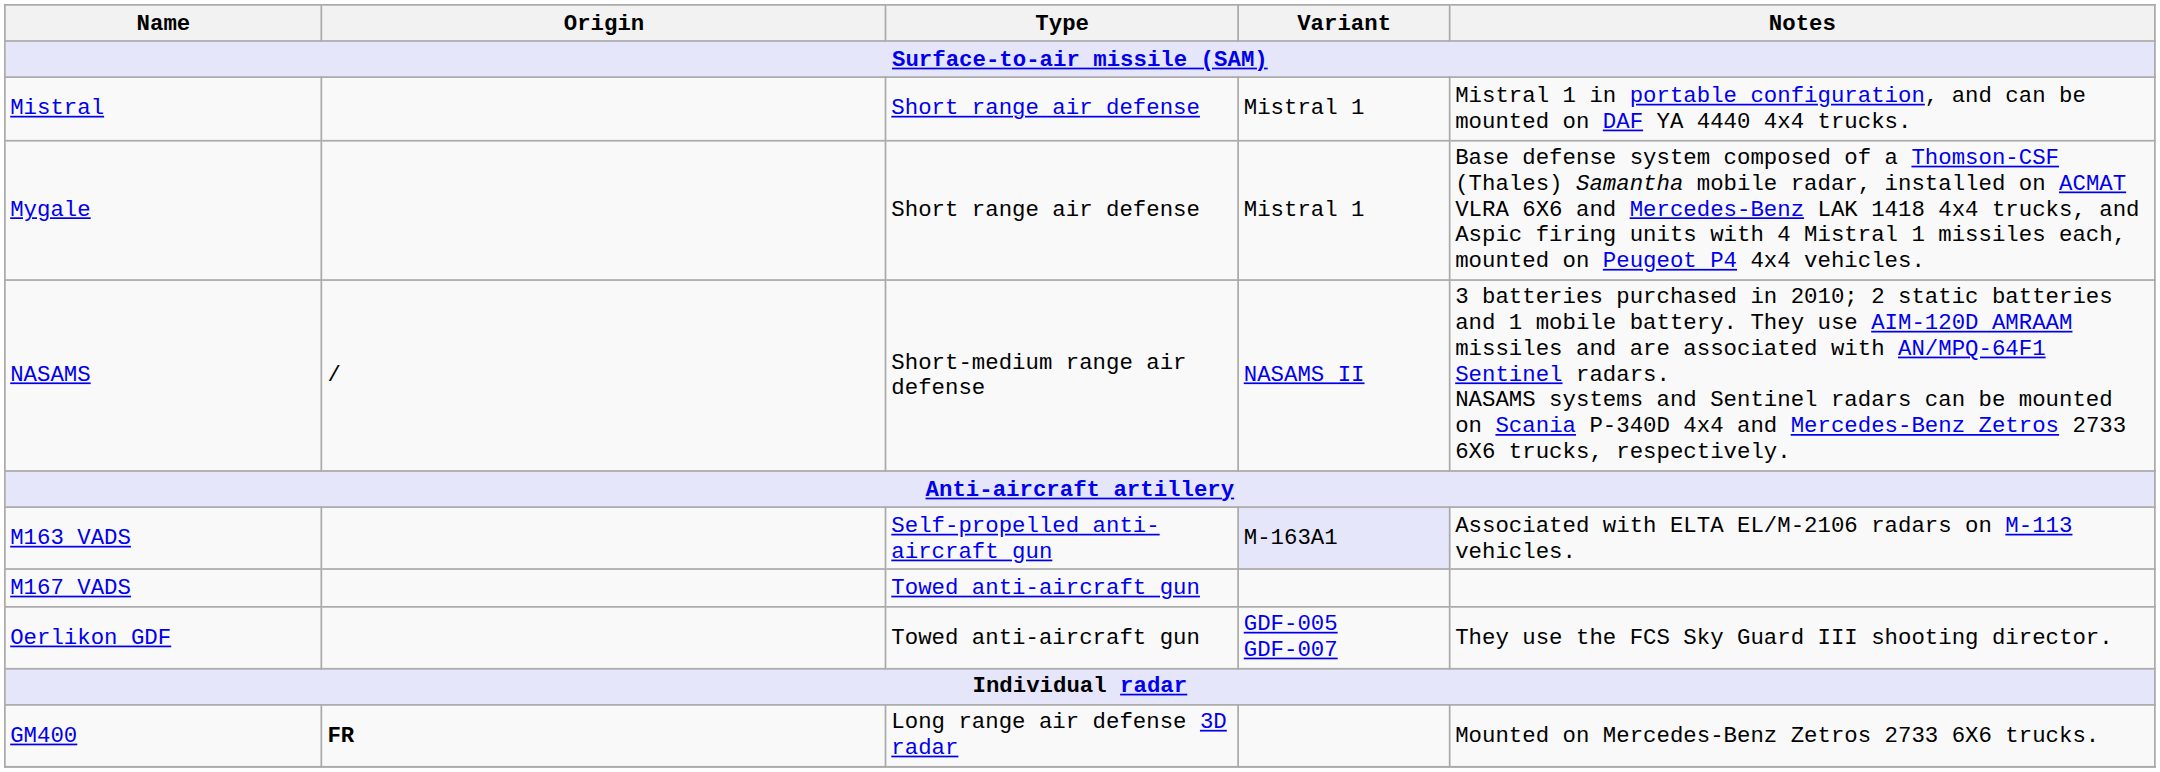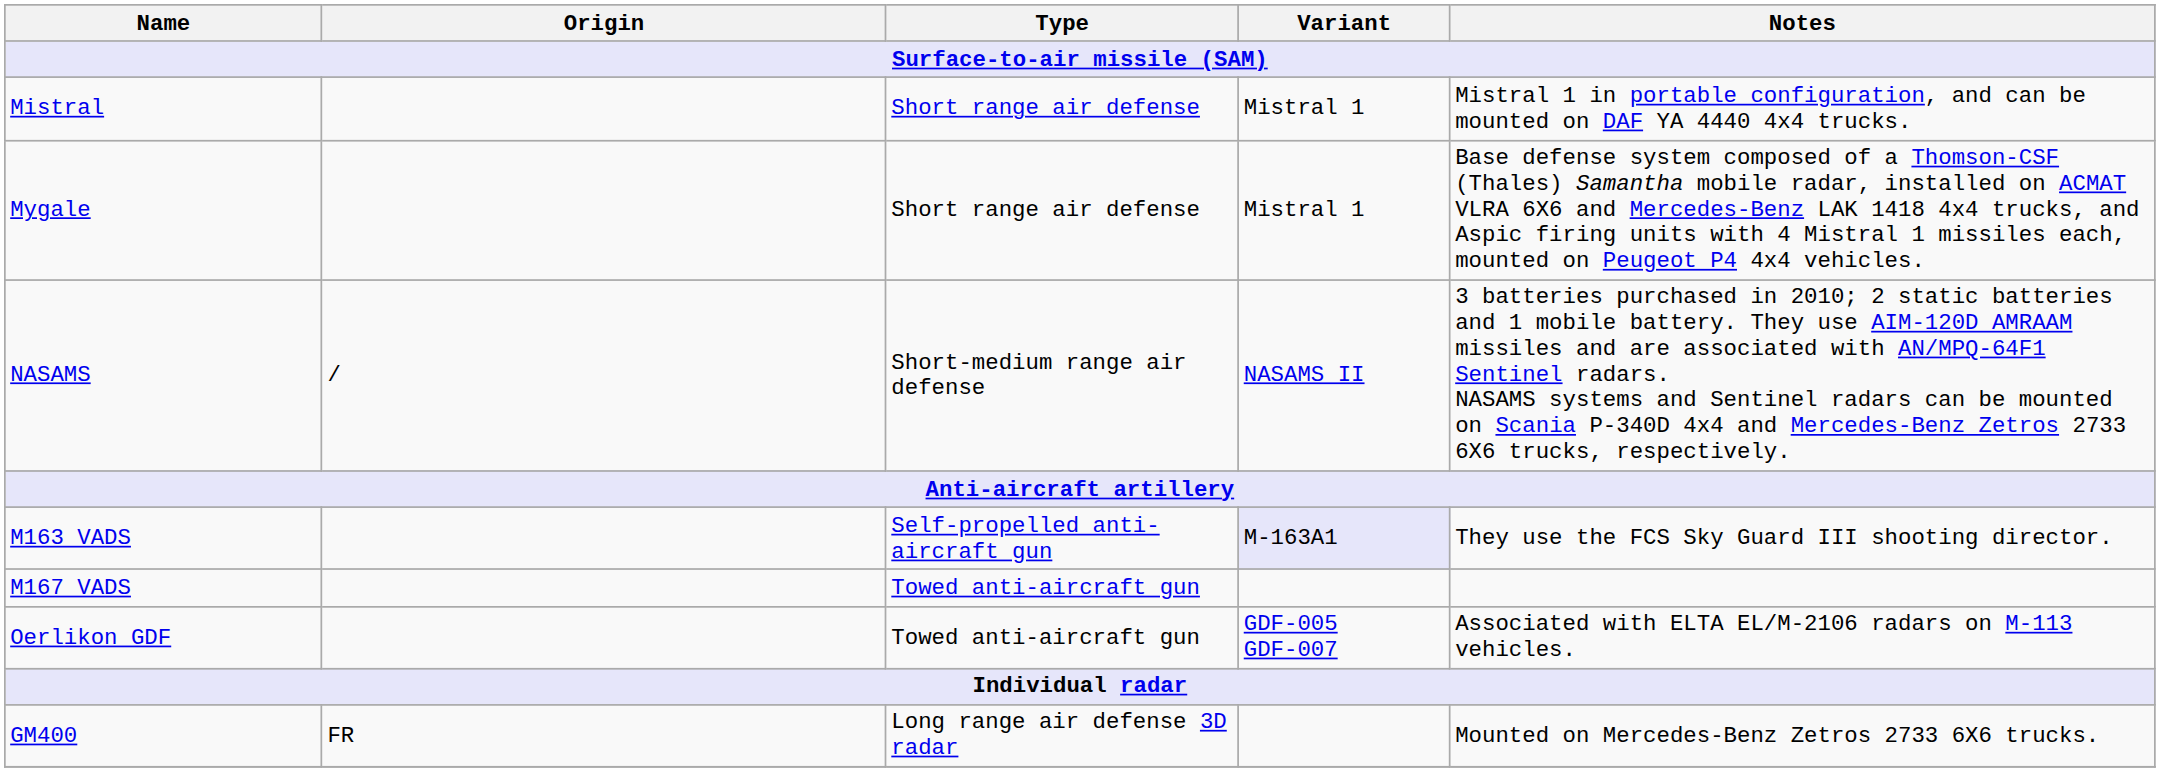(1764, 538) Associated with ELTA EL/M-2106 radars on M-113 vehicles. -> (1784, 538) They use the FCS Sky Guard III shooting director.
(1784, 637) They use the FCS Sky Guard III shooting director. -> (1764, 637) Associated with ELTA EL/M-2106 radars on M-113 vehicles.
(341, 736) bold -> (341, 736) normal
